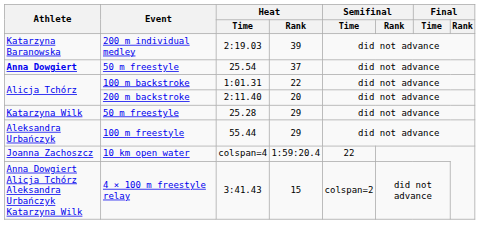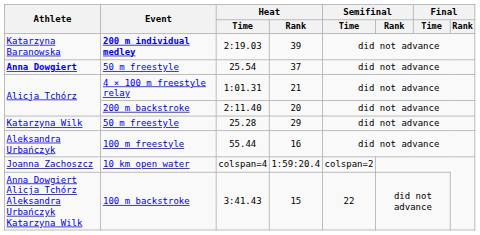(146, 46) normal -> (146, 46) bold
(146, 82) 100 m backstroke -> (154, 87) 4 × 100 m freestyle relay
(296, 82) 22 -> (296, 87) 21
(296, 133) 29 -> (296, 144) 16
(349, 153) 22 -> (349, 164) colspan=2
(154, 190) 4 × 100 m freestyle relay -> (146, 201) 100 m backstroke
(349, 190) colspan=2 -> (349, 201) 22
